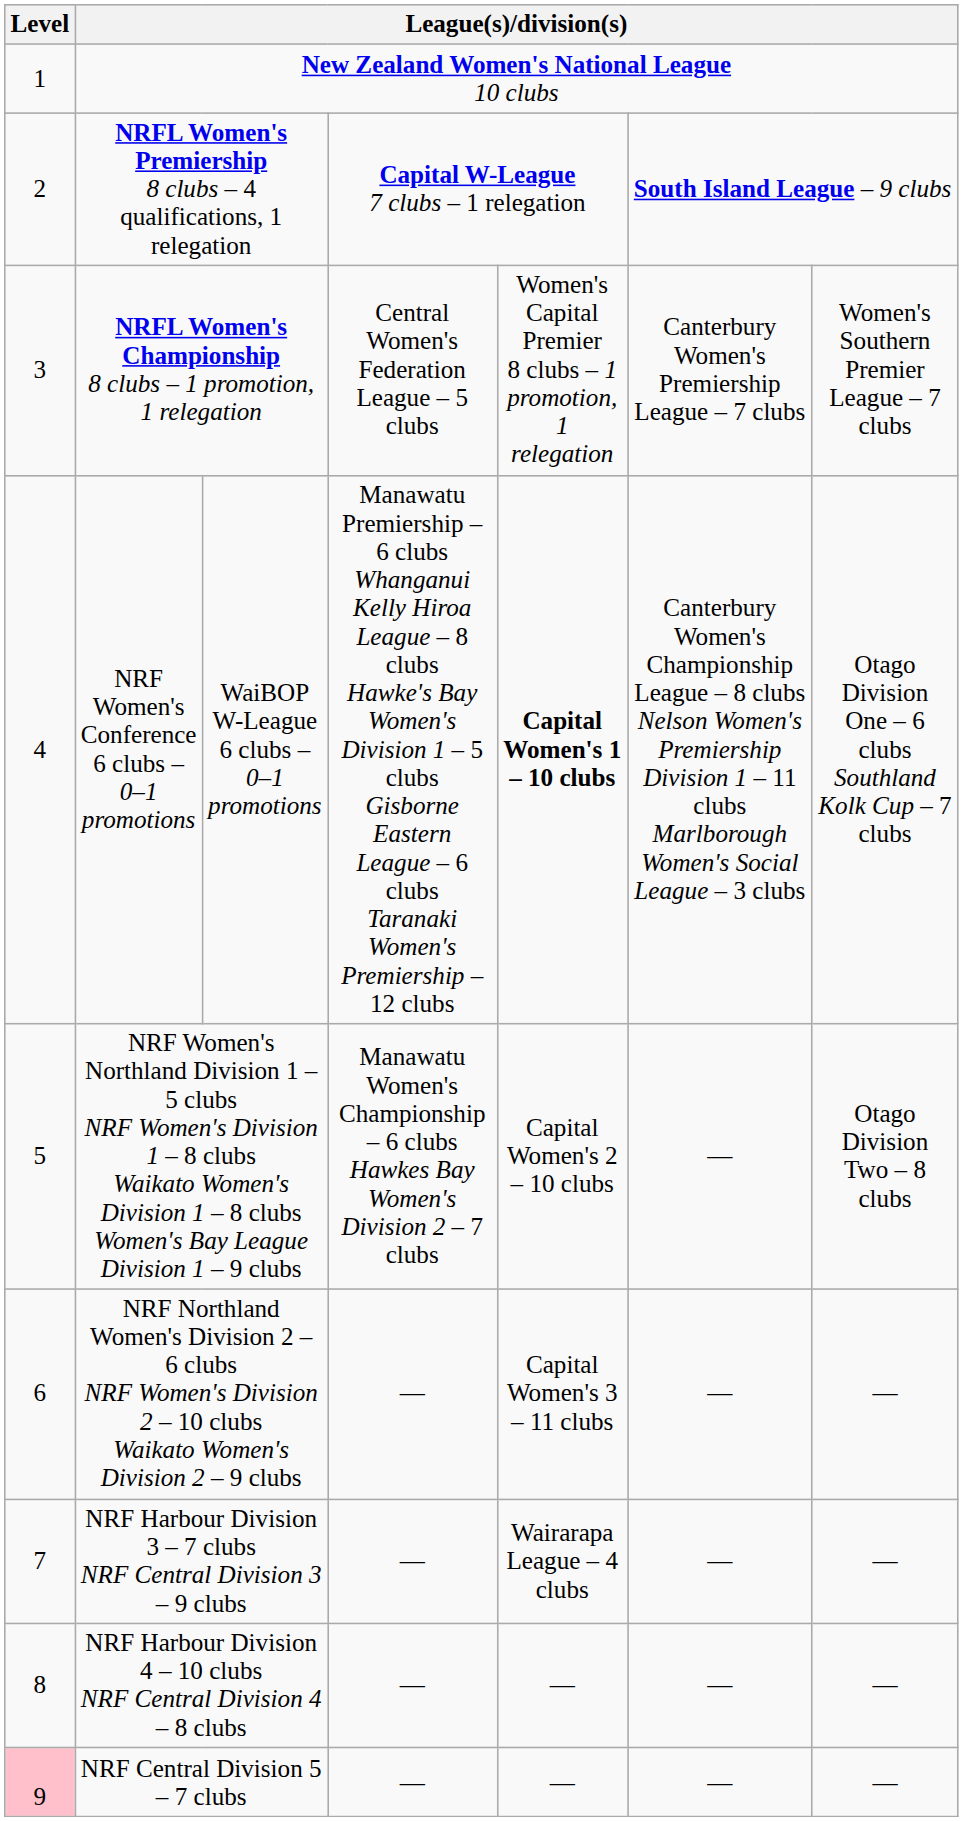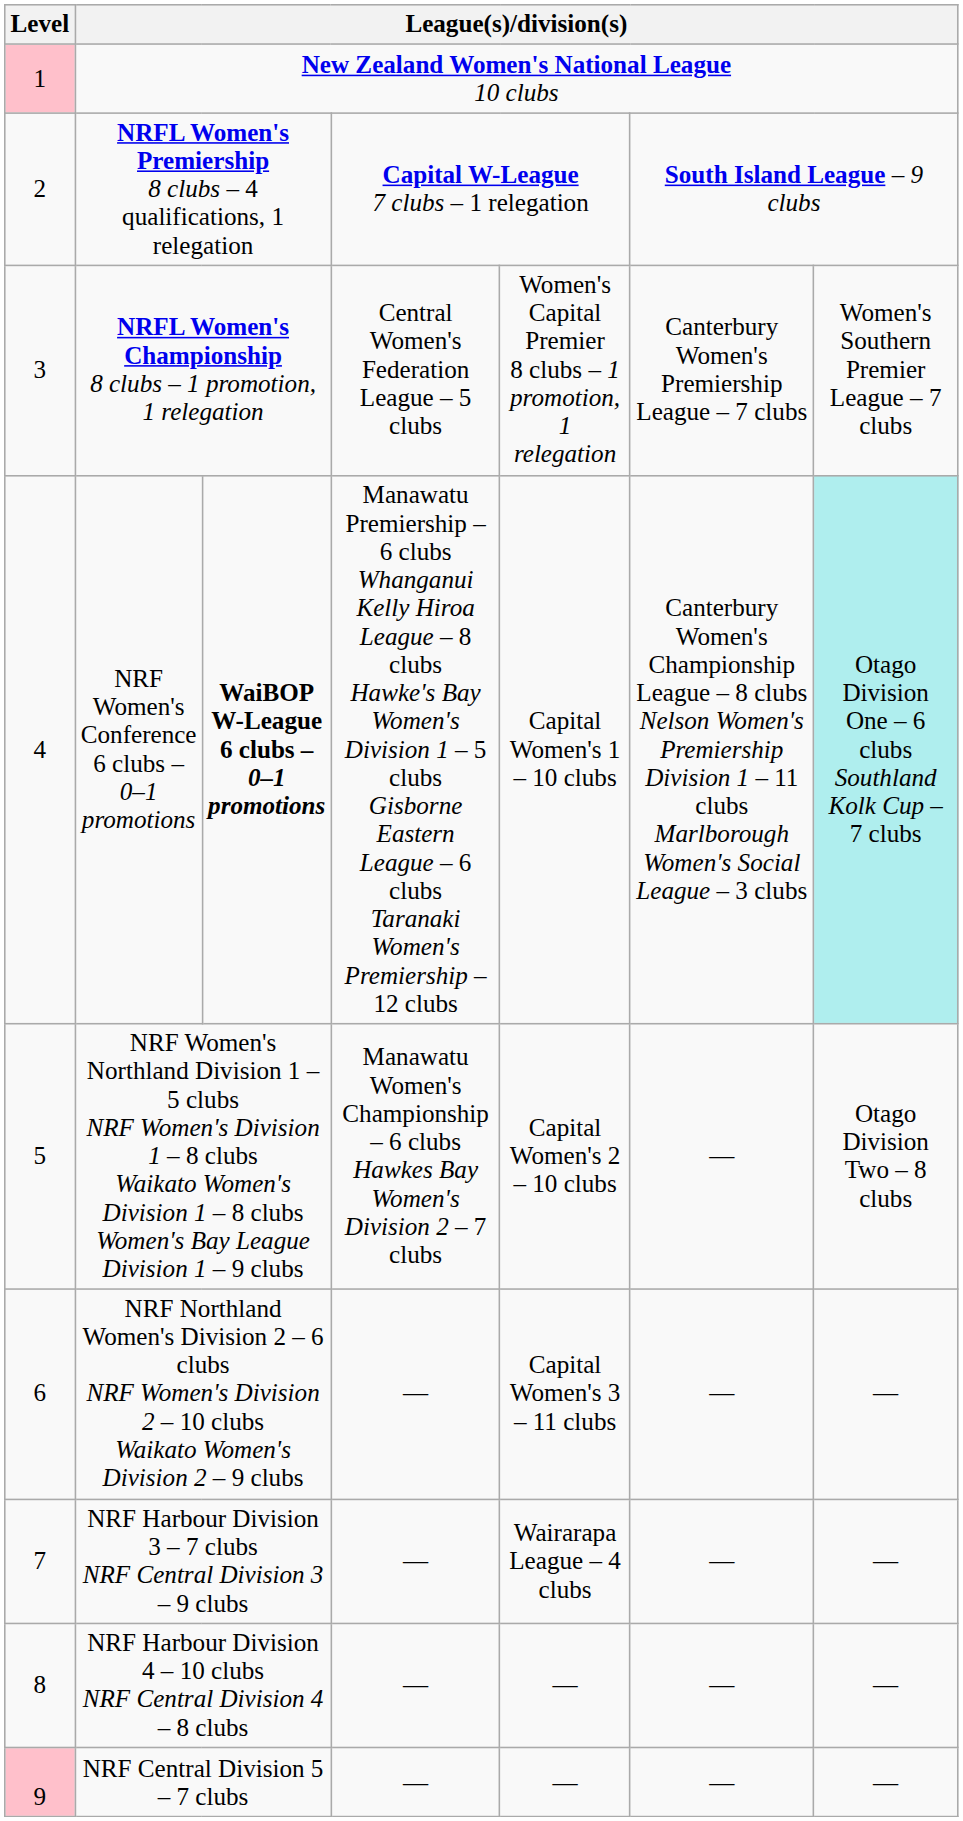(40, 78) no background -> (40, 78) pink background
(265, 748) normal -> (267, 748) bold
(562, 748) bold -> (565, 748) normal
(885, 748) no background -> (886, 748) paleturquoise background
